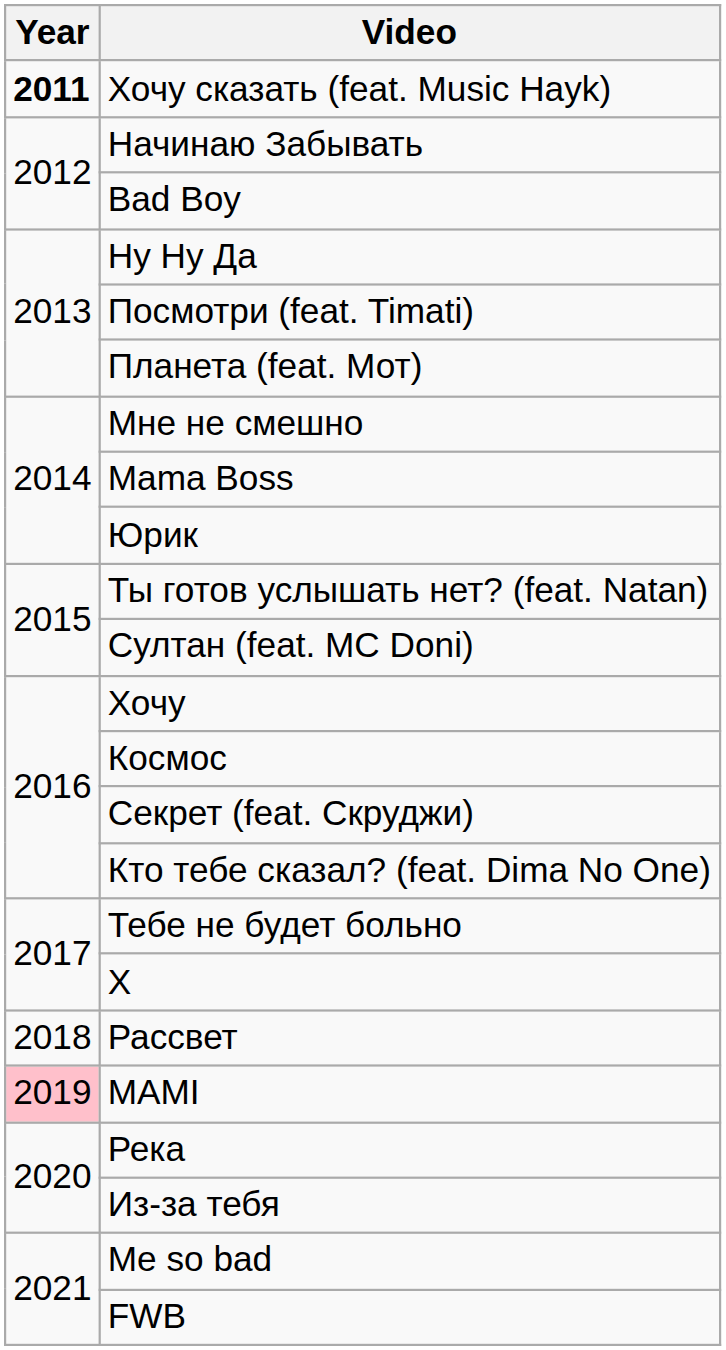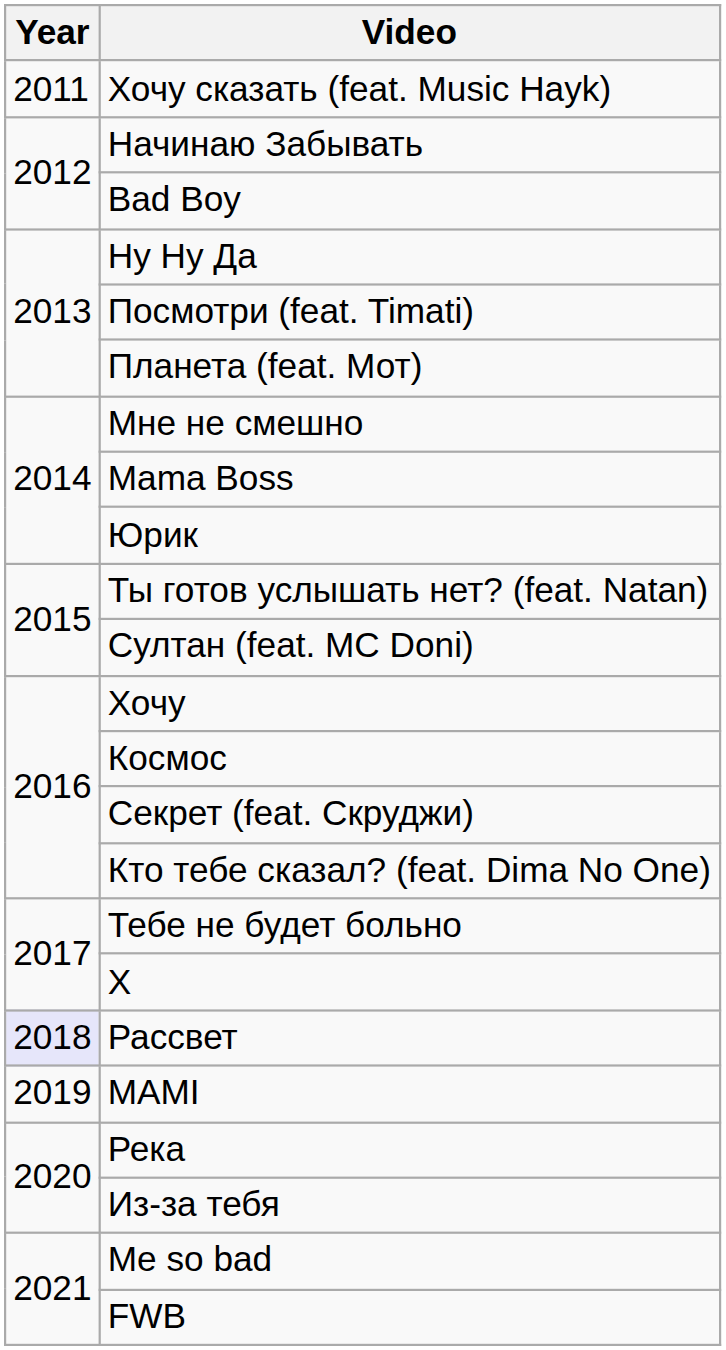(51, 88) bold -> (51, 88) normal
(52, 1037) no background -> (52, 1037) lavender background
(52, 1093) pink background -> (52, 1093) no background
